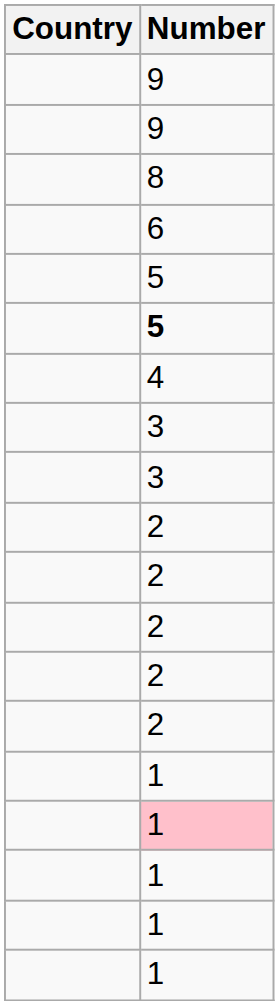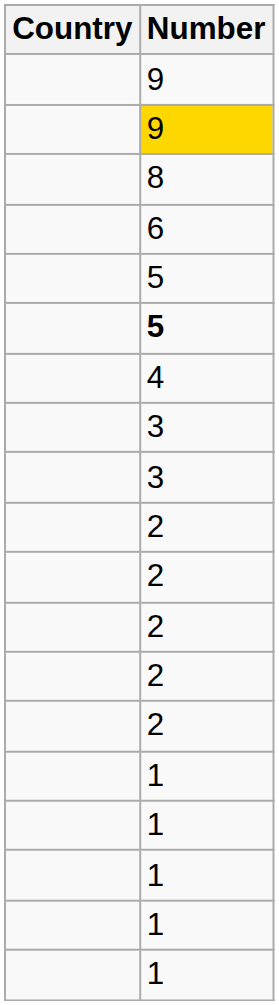(156, 128) no background -> (156, 128) gold background
(156, 825) pink background -> (156, 825) no background
